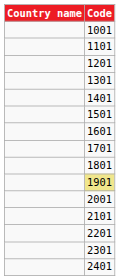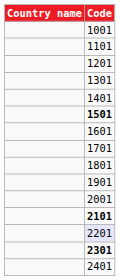(99, 115) normal -> (99, 115) bold
(99, 182) khaki background -> (99, 182) no background
(99, 216) normal -> (99, 216) bold
(99, 233) no background -> (99, 233) lavender background
(99, 250) normal -> (99, 250) bold
